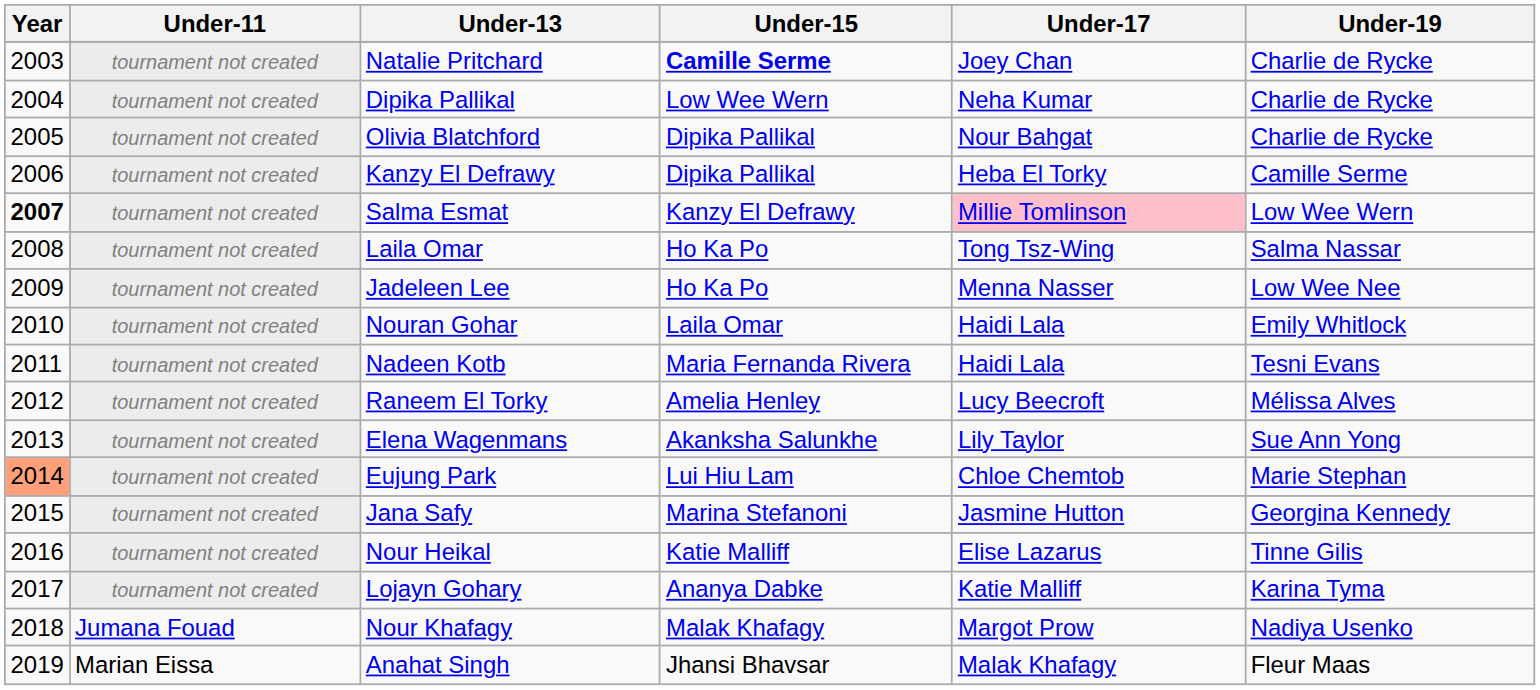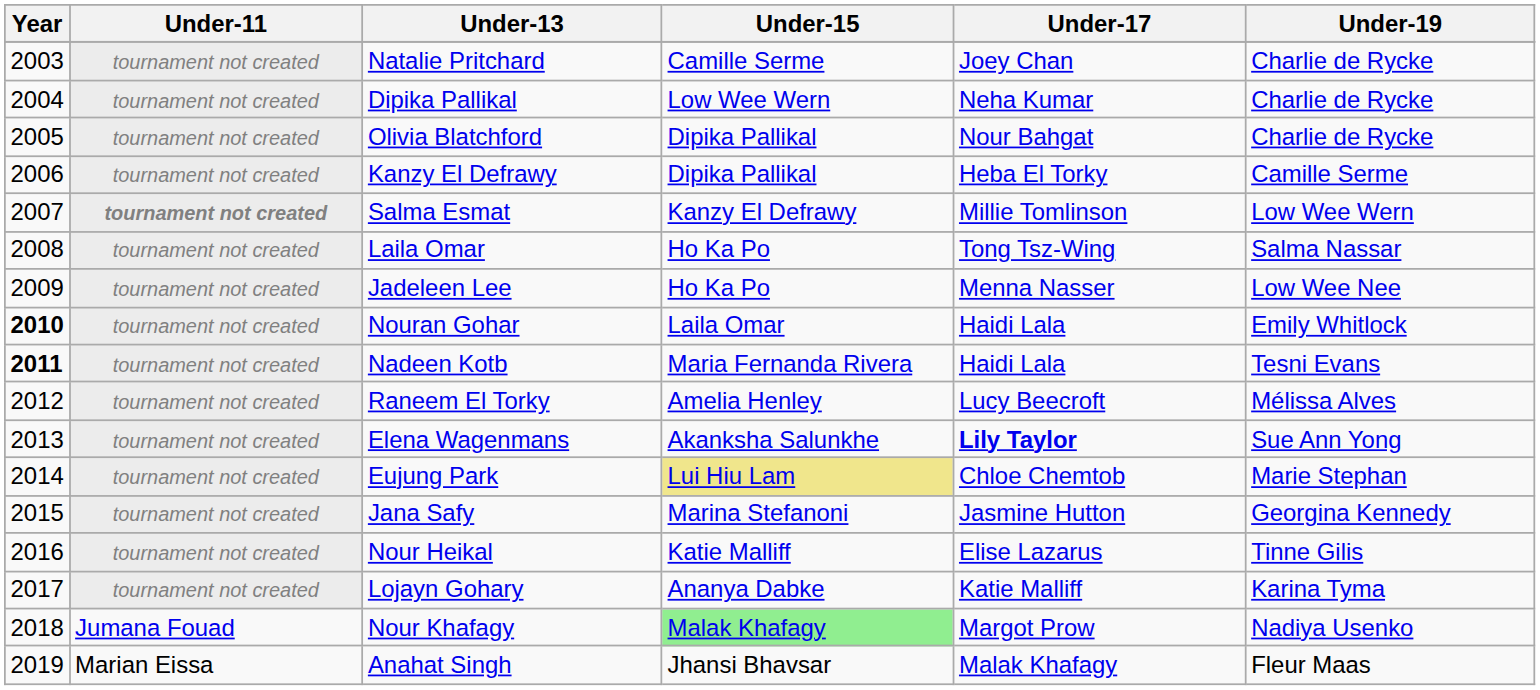(748, 61) bold -> (746, 61) normal
(37, 212) bold -> (37, 212) normal
(215, 213) normal -> (216, 212) bold
(1042, 212) pink background -> (1043, 212) no background
(37, 325) normal -> (37, 325) bold
(36, 363) normal -> (37, 363) bold
(1011, 438) normal -> (1018, 438) bold
(37, 476) lightsalmon background -> (37, 476) no background
(730, 476) no background -> (731, 476) khaki background
(745, 627) no background -> (747, 627) lightgreen background
